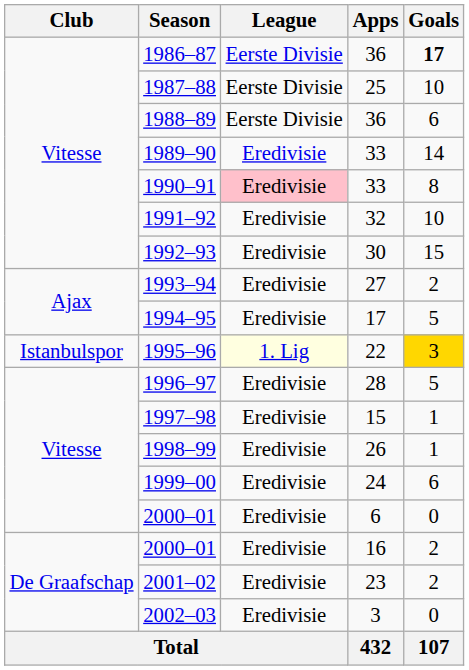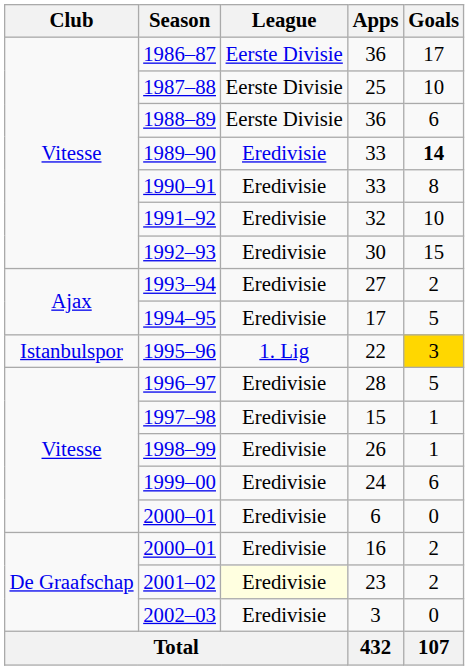(434, 53) bold -> (434, 53) normal
(434, 152) normal -> (434, 152) bold
(284, 185) pink background -> (284, 185) no background
(284, 350) lightyellow background -> (284, 350) no background
(284, 581) no background -> (284, 581) lightyellow background
